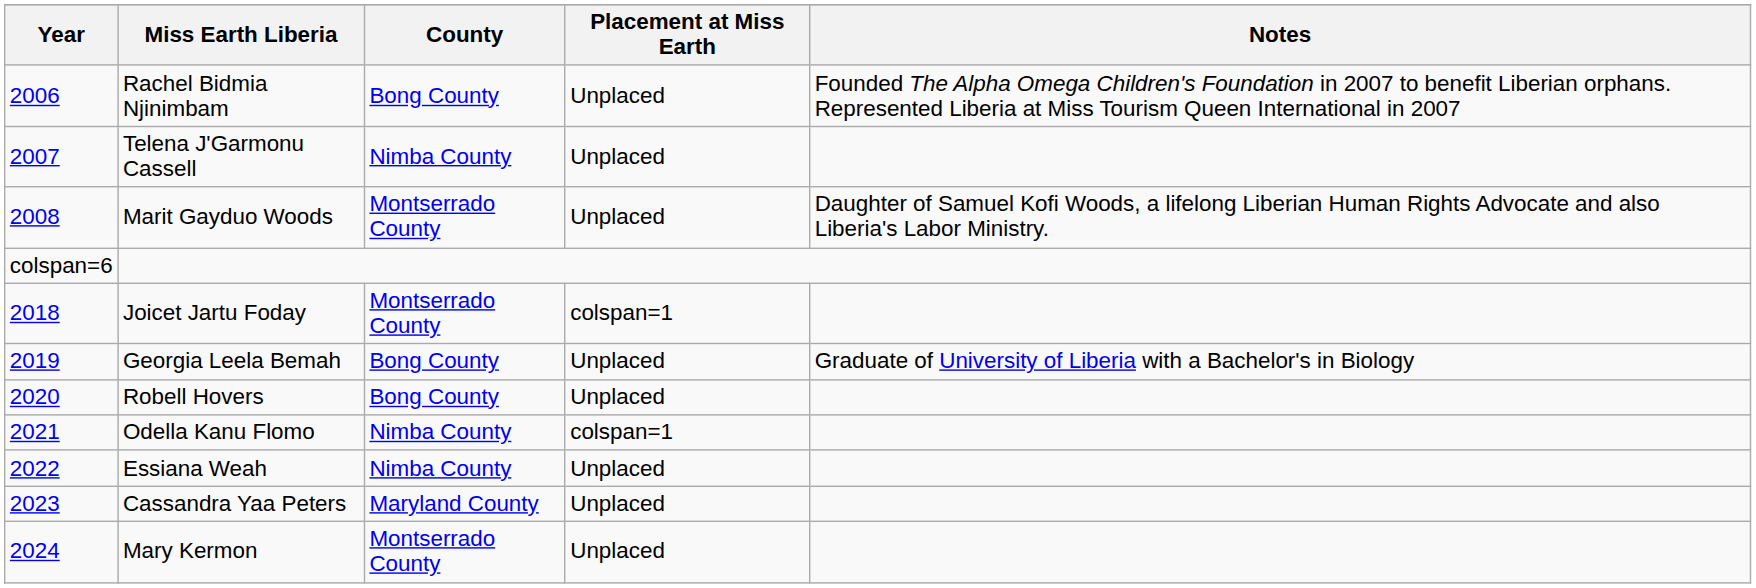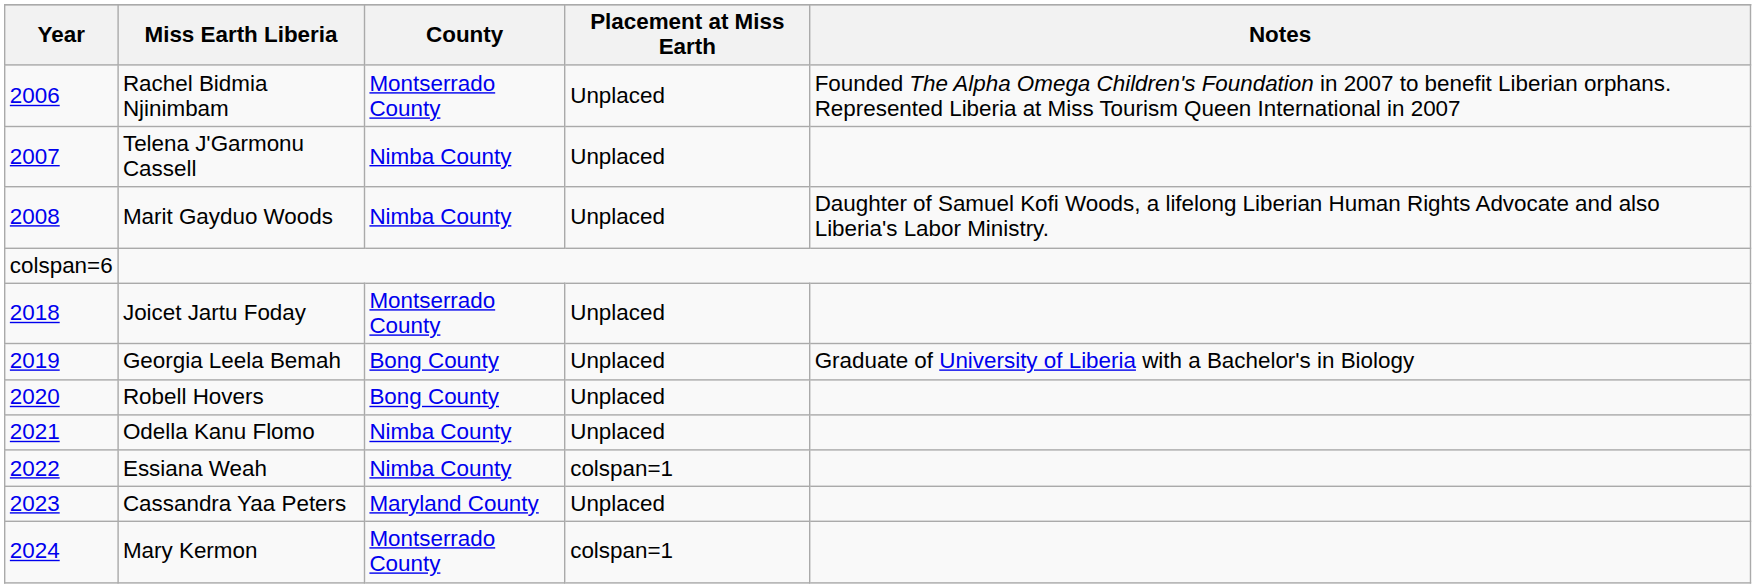(434, 95) Bong County -> (432, 95) Montserrado County
(432, 217) Montserrado County -> (440, 217) Nimba County
(622, 313) colspan=1 -> (618, 313) Unplaced
(622, 432) colspan=1 -> (618, 432) Unplaced
(618, 467) Unplaced -> (622, 467) colspan=1
(618, 551) Unplaced -> (622, 551) colspan=1
